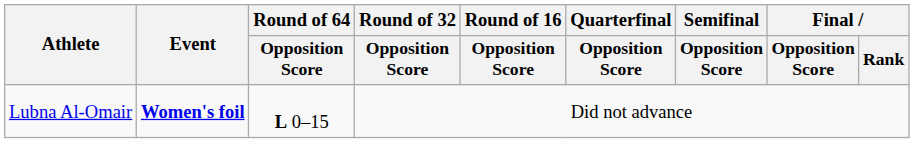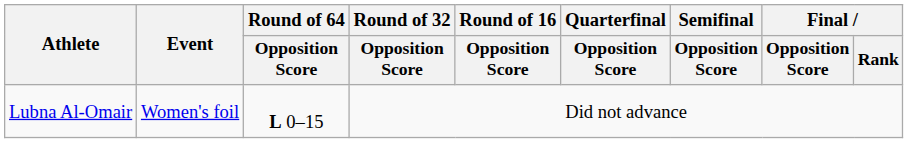(193, 111) bold -> (190, 111) normal
